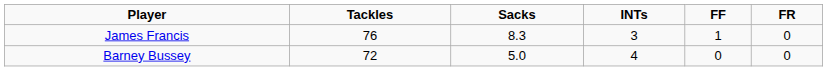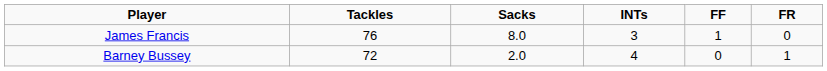(517, 35) 8.3 -> (517, 35) 8.0
(517, 55) 5.0 -> (517, 55) 2.0
(787, 55) 0 -> (787, 55) 1
